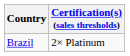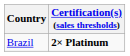(78, 42) normal -> (80, 42) bold
